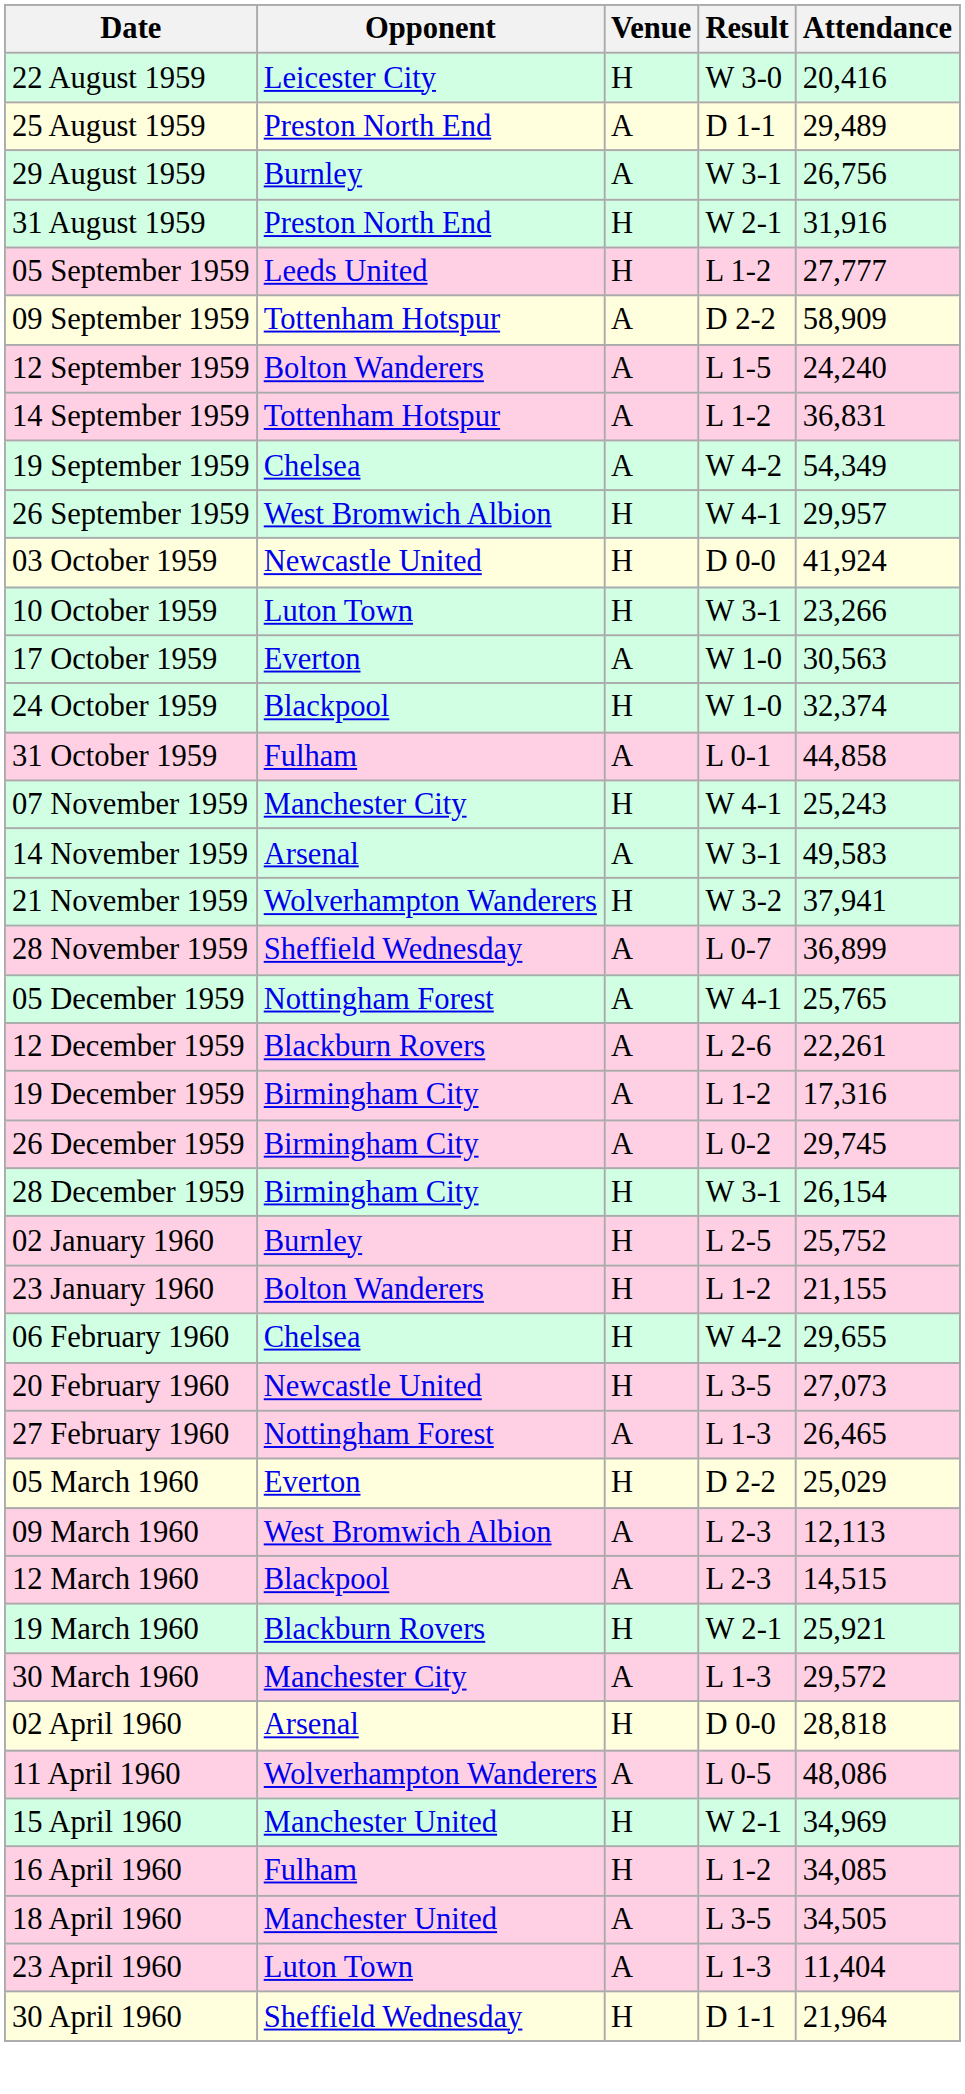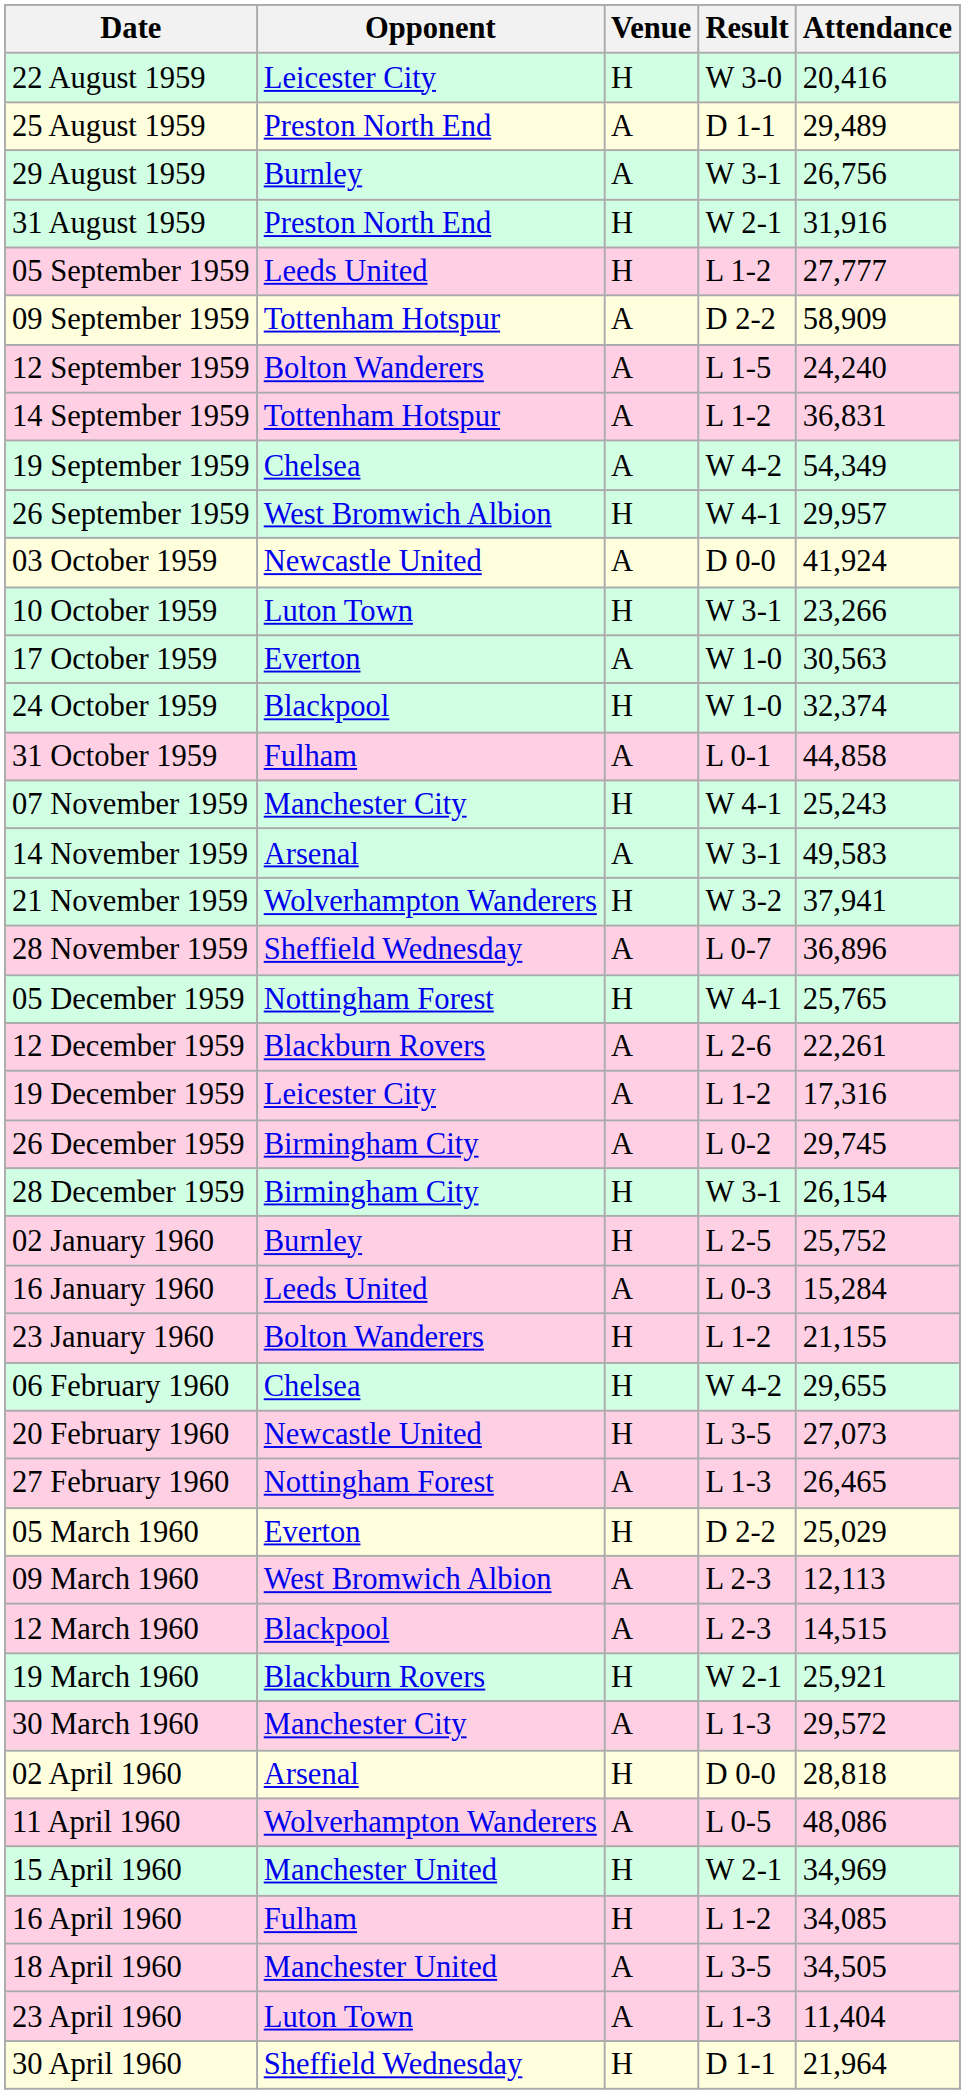(622, 561) H -> (622, 561) A
(845, 949) 36,899 -> (845, 949) 36,896
(622, 998) A -> (622, 998) H
(371, 1094) Birmingham City -> (350, 1094) Leicester City
+ row: (113, 1288)
